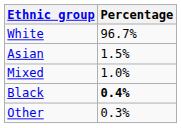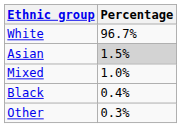(115, 54) no background -> (115, 54) lightgrey background
(115, 93) bold -> (115, 93) normal
